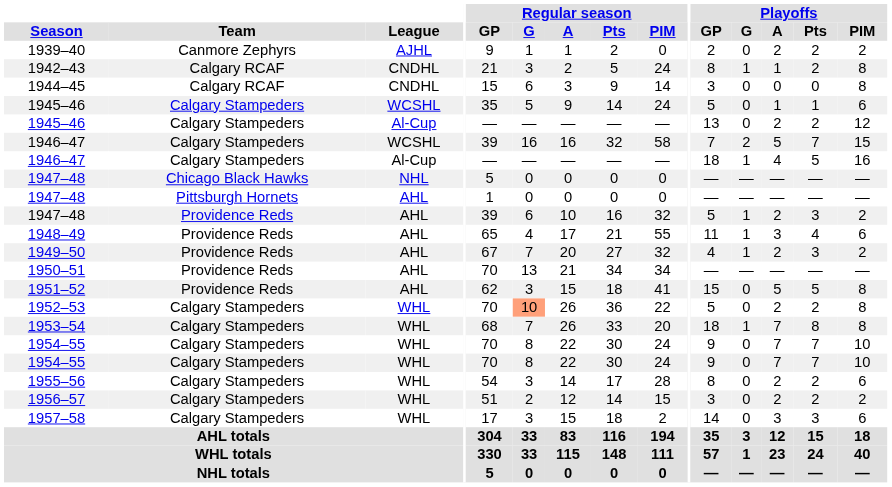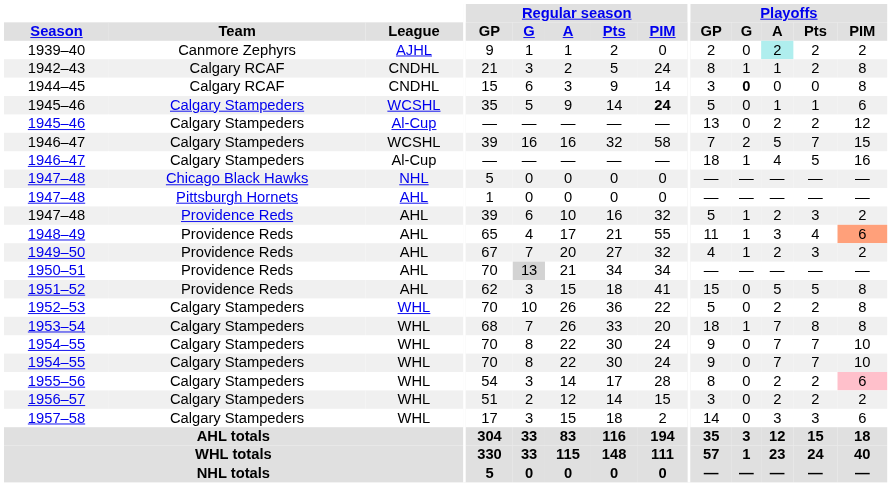(777, 50) no background -> (777, 50) paleturquoise background
(746, 86) normal -> (746, 86) bold
(662, 105) normal -> (662, 105) bold
(862, 234) no background -> (862, 234) lightsalmon background
(529, 270) no background -> (529, 270) lightgrey background
(529, 307) lightsalmon background -> (529, 307) no background
(862, 381) no background -> (862, 381) pink background
